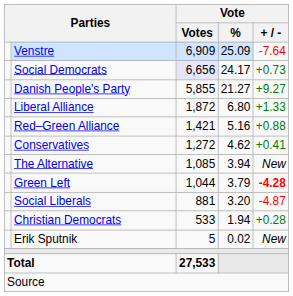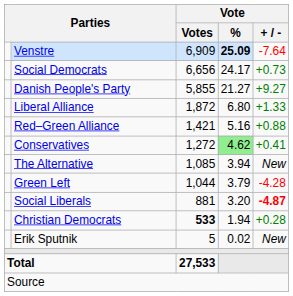(236, 51) normal -> (236, 51) bold
(200, 70) lavender background -> (200, 70) no background
(239, 145) no background -> (239, 145) lightgreen background
(272, 182) bold -> (272, 182) normal
(272, 201) normal -> (272, 201) bold
(205, 220) normal -> (205, 220) bold
